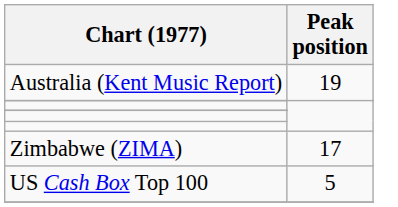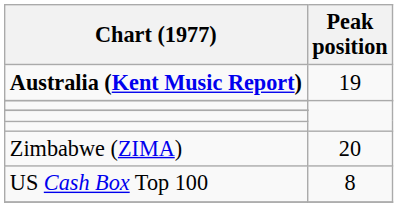(146, 82) normal -> (156, 82) bold
(330, 148) 17 -> (350, 148) 20
(330, 183) 5 -> (350, 183) 8
